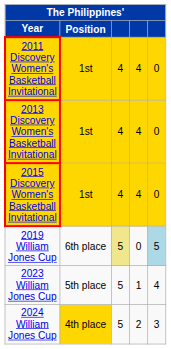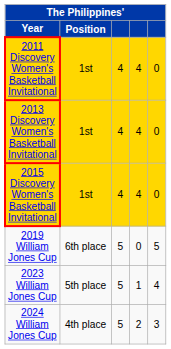(120, 246) khaki background -> (120, 246) no background
(157, 246) lightblue background -> (157, 246) no background
(86, 324) gold background -> (86, 324) no background
